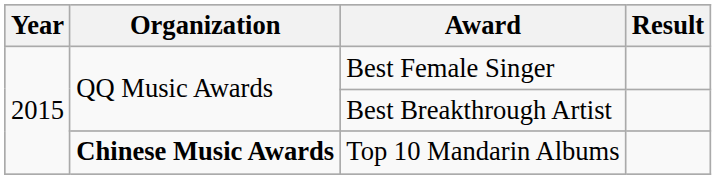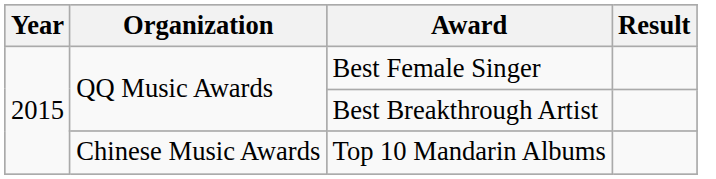(205, 151) bold -> (198, 151) normal
